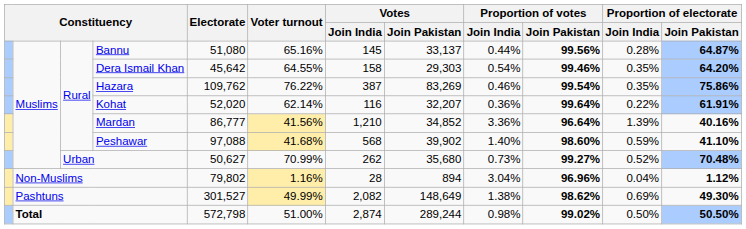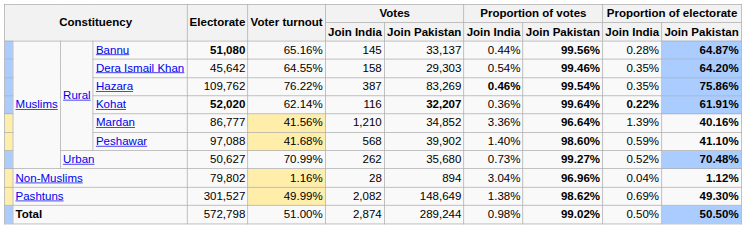(228, 50) normal -> (228, 50) bold
(504, 86) normal -> (504, 86) bold
(228, 104) normal -> (228, 104) bold
(444, 104) normal -> (444, 104) bold
(643, 104) normal -> (643, 104) bold
